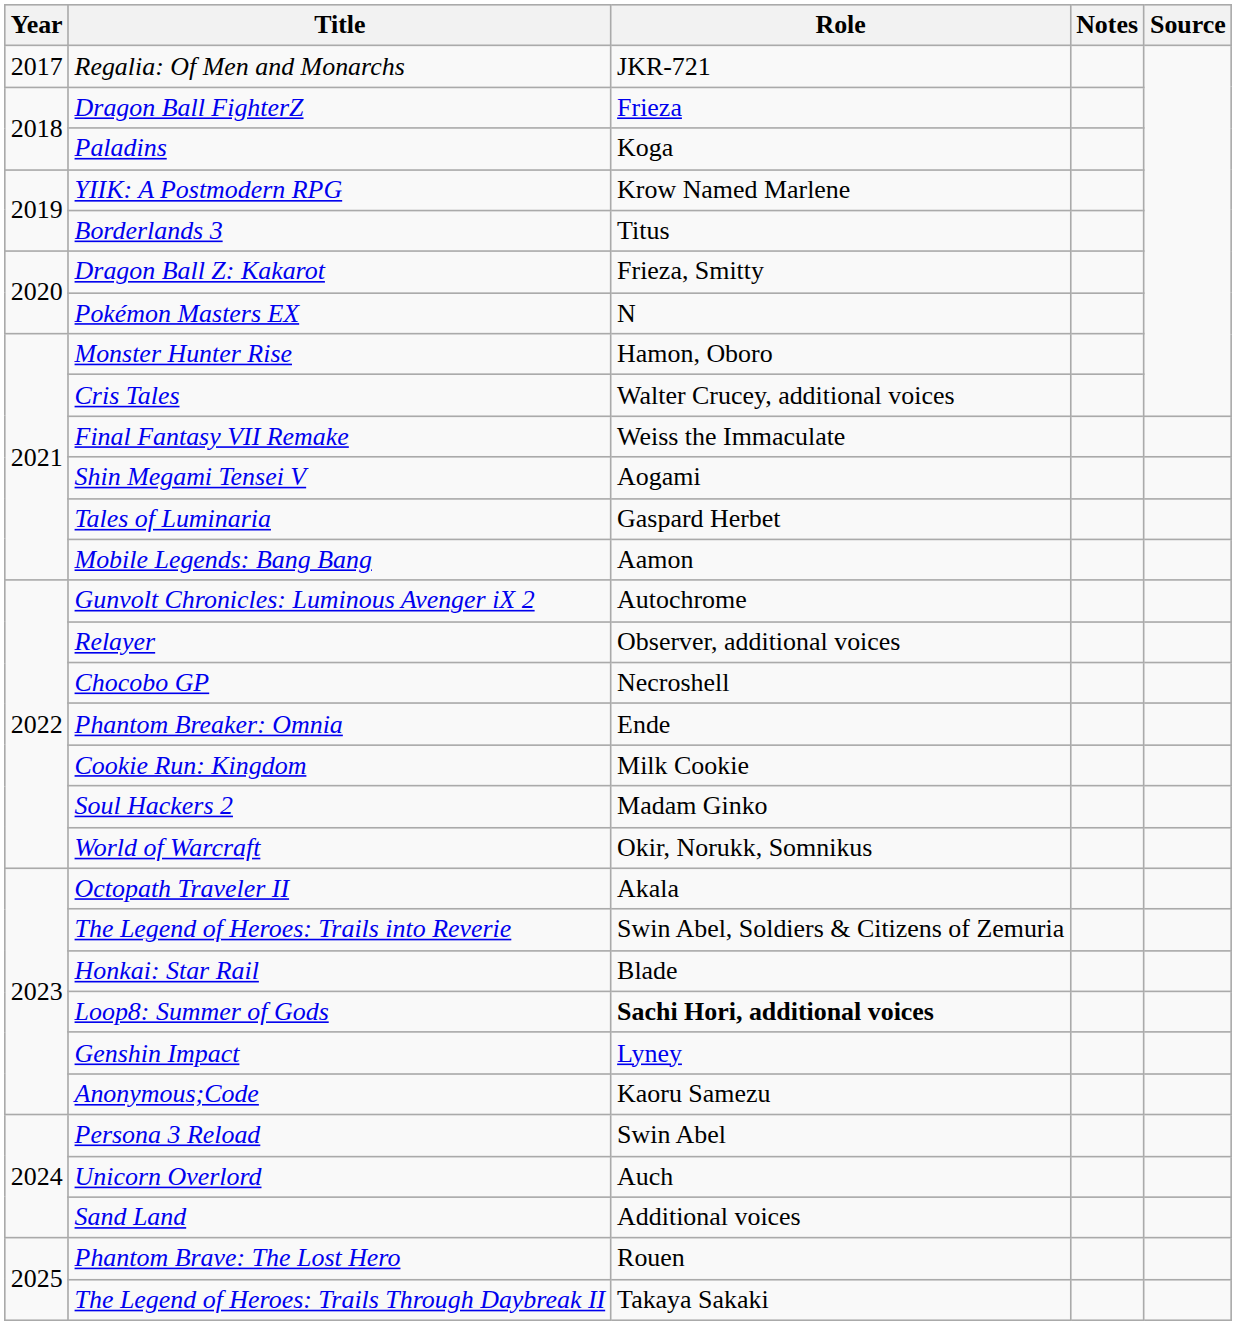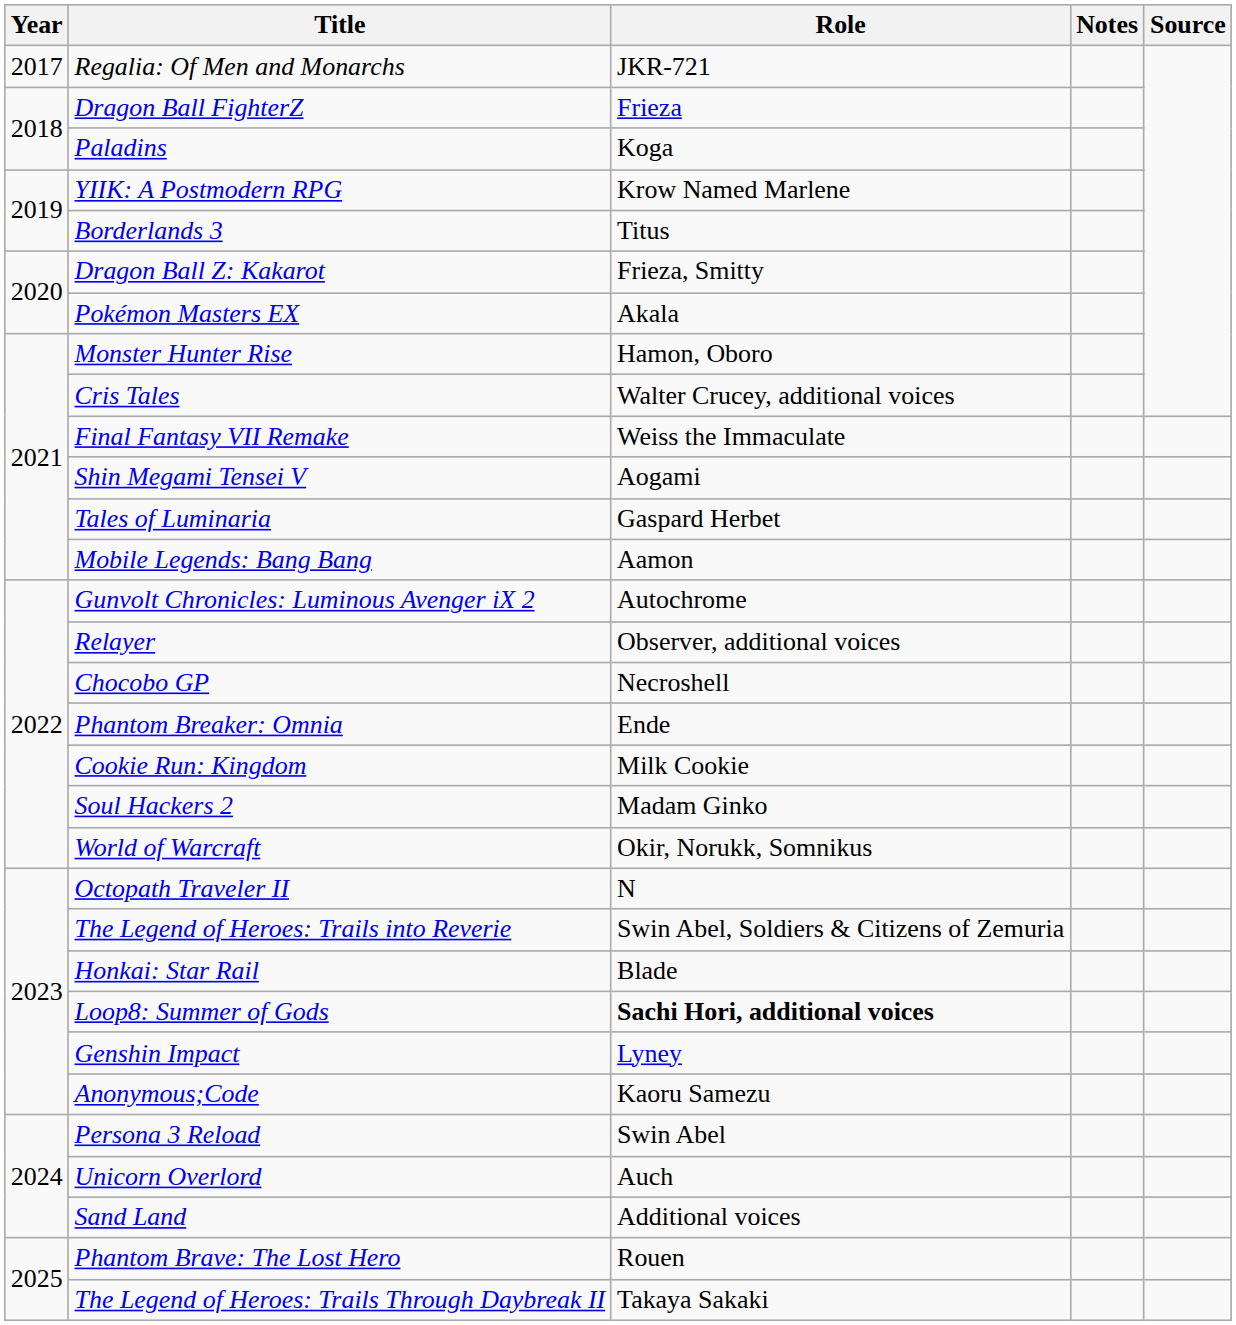(626, 312) N -> (648, 312) Akala
(648, 888) Akala -> (626, 888) N
